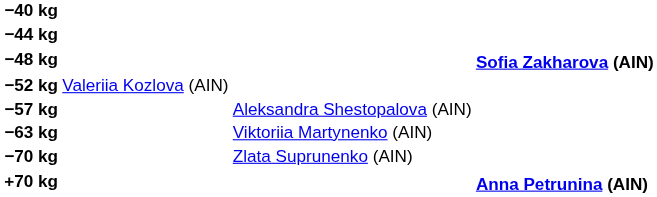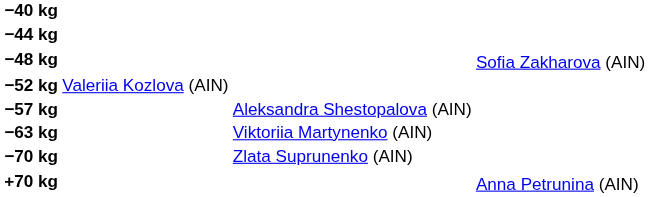(565, 62) bold -> (561, 62) normal
(562, 184) bold -> (557, 184) normal
